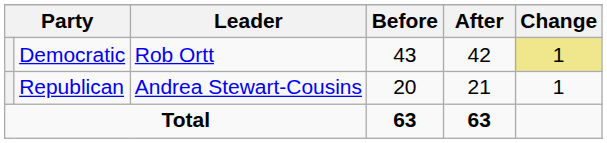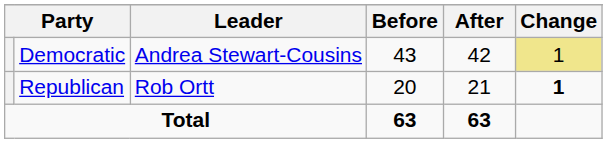(174, 54) Rob Ortt -> (248, 54) Andrea Stewart-Cousins
(248, 87) Andrea Stewart-Cousins -> (174, 87) Rob Ortt
(559, 87) normal -> (559, 87) bold
